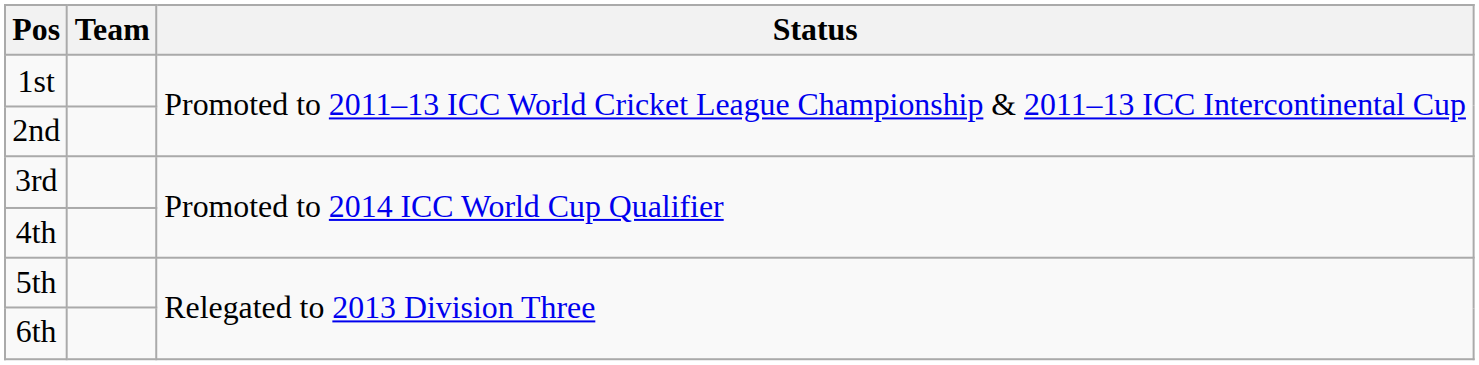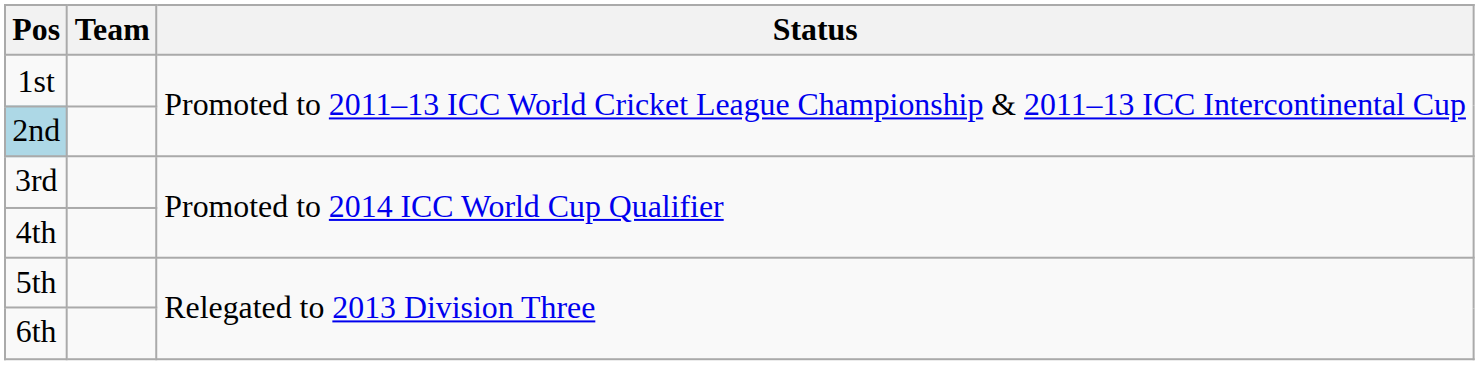(36, 130) no background -> (36, 130) lightblue background
